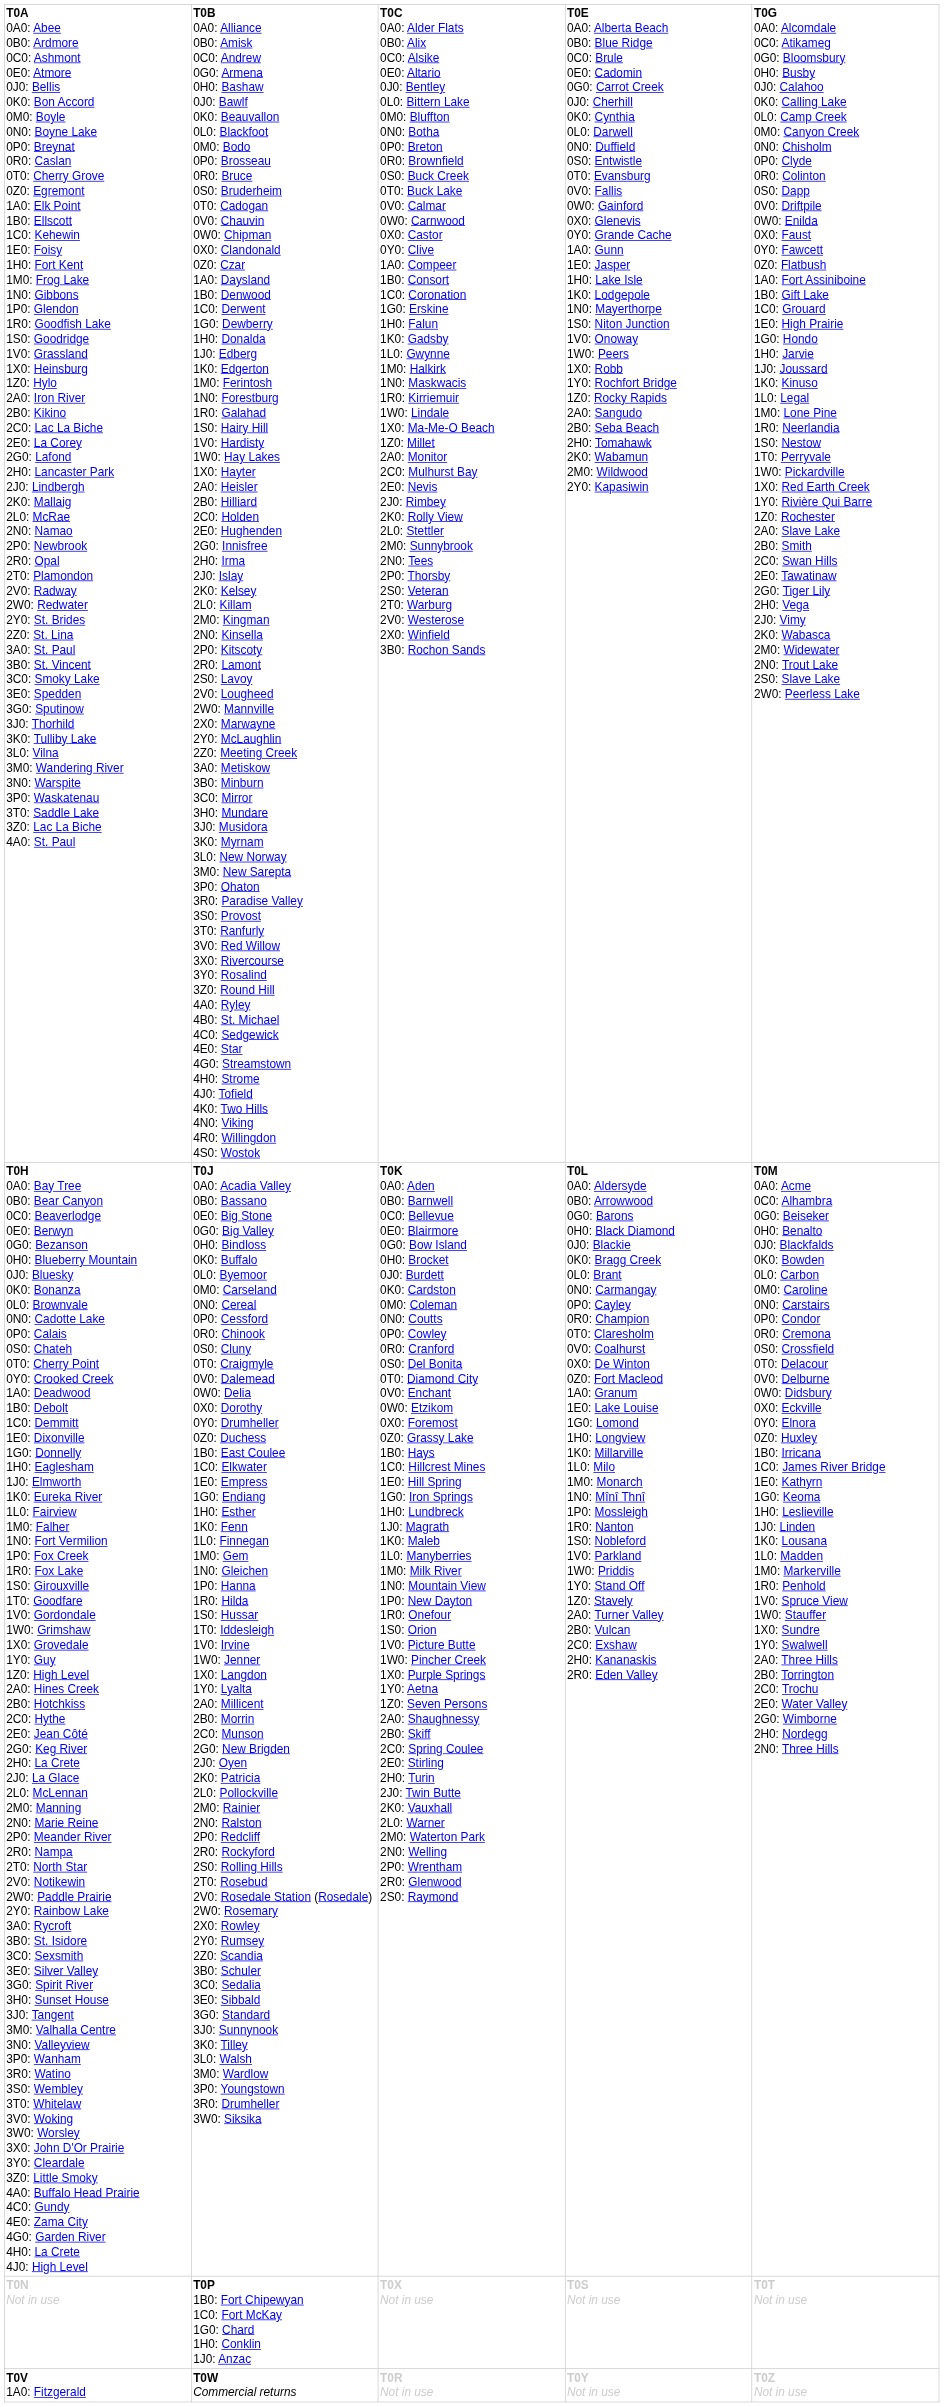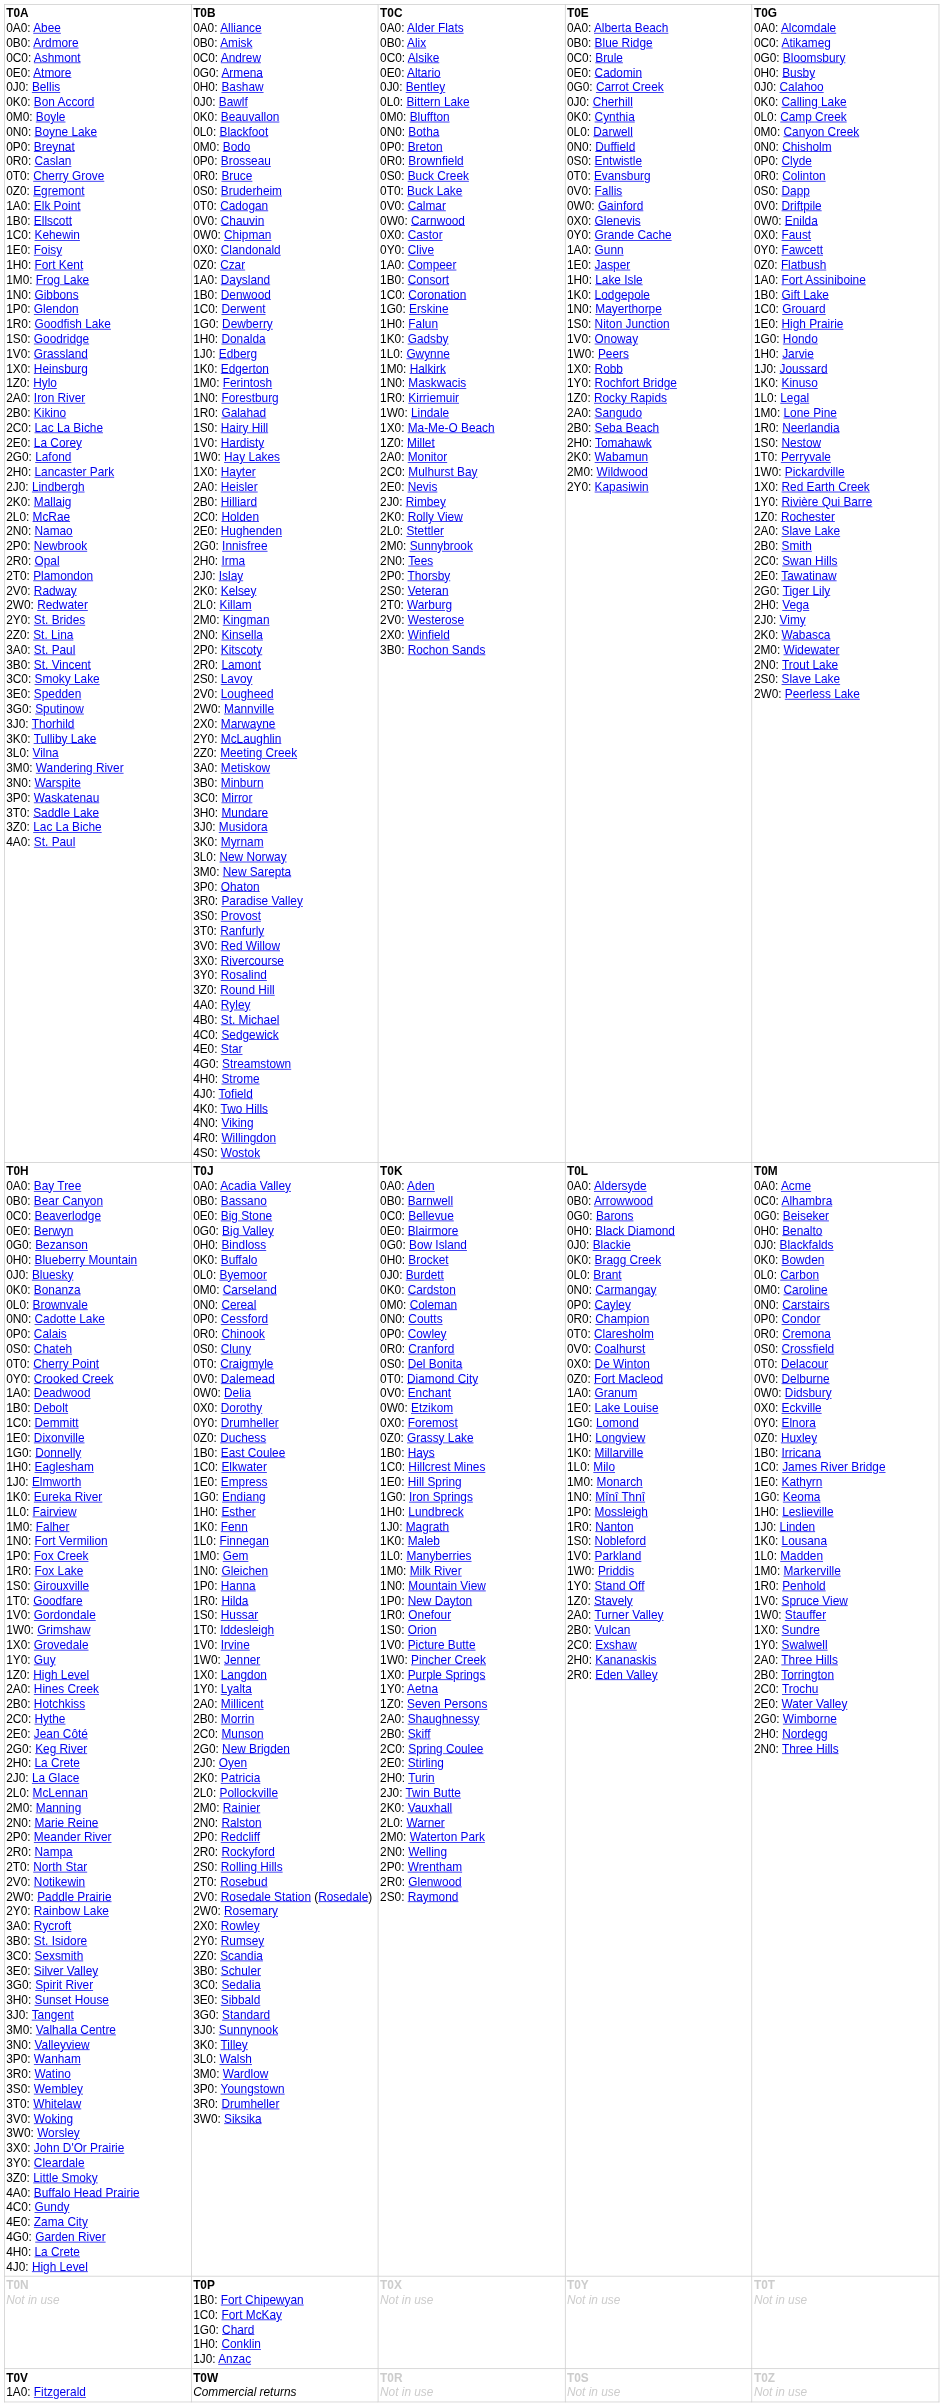(594, 2292) T0S Not in use -> (594, 2292) T0Y Not in use
(594, 2385) T0Y Not in use -> (594, 2385) T0S Not in use
